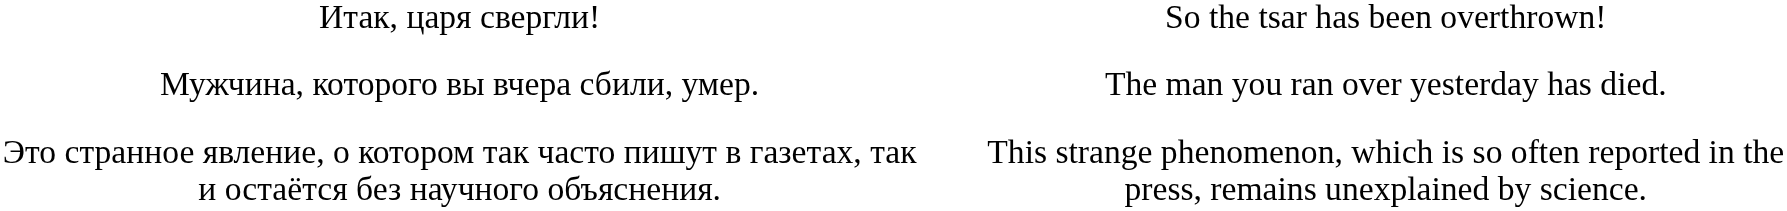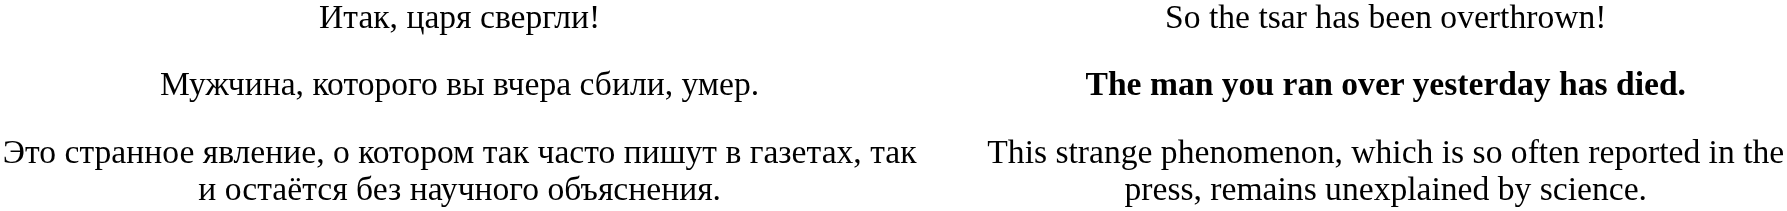(1386, 84) normal -> (1386, 84) bold
